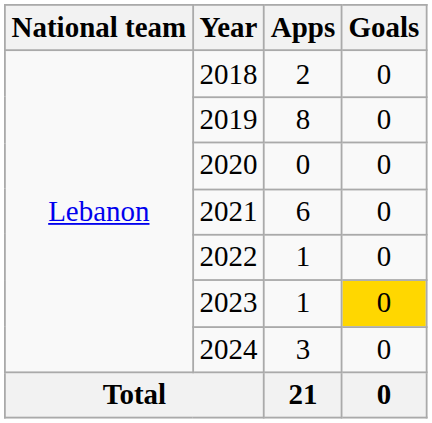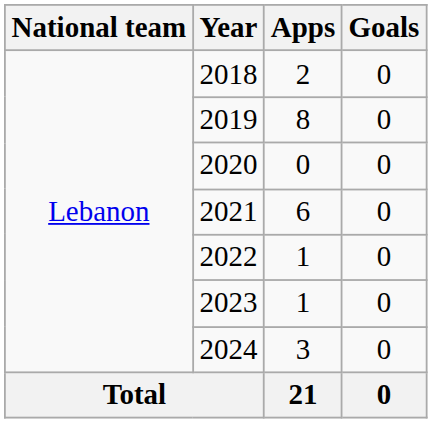(384, 303) gold background -> (384, 303) no background
